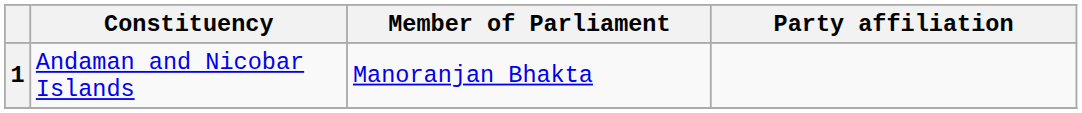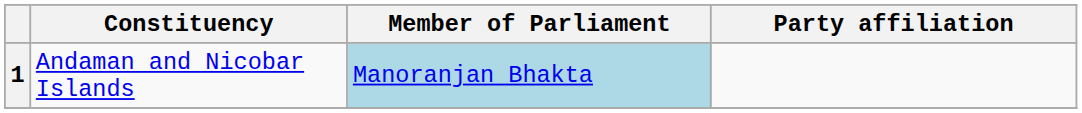(473, 76) no background -> (473, 76) lightblue background
